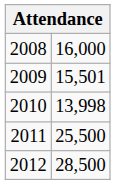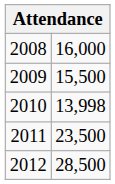(80, 77) 15,501 -> (80, 77) 15,500
(80, 135) 25,500 -> (80, 135) 23,500
